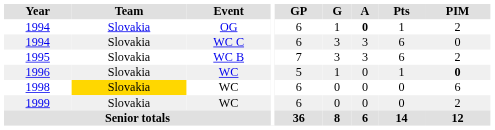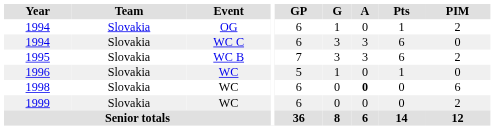(365, 26) bold -> (365, 26) normal
(458, 72) bold -> (458, 72) normal
(129, 87) gold background -> (129, 87) no background
(365, 87) normal -> (365, 87) bold
